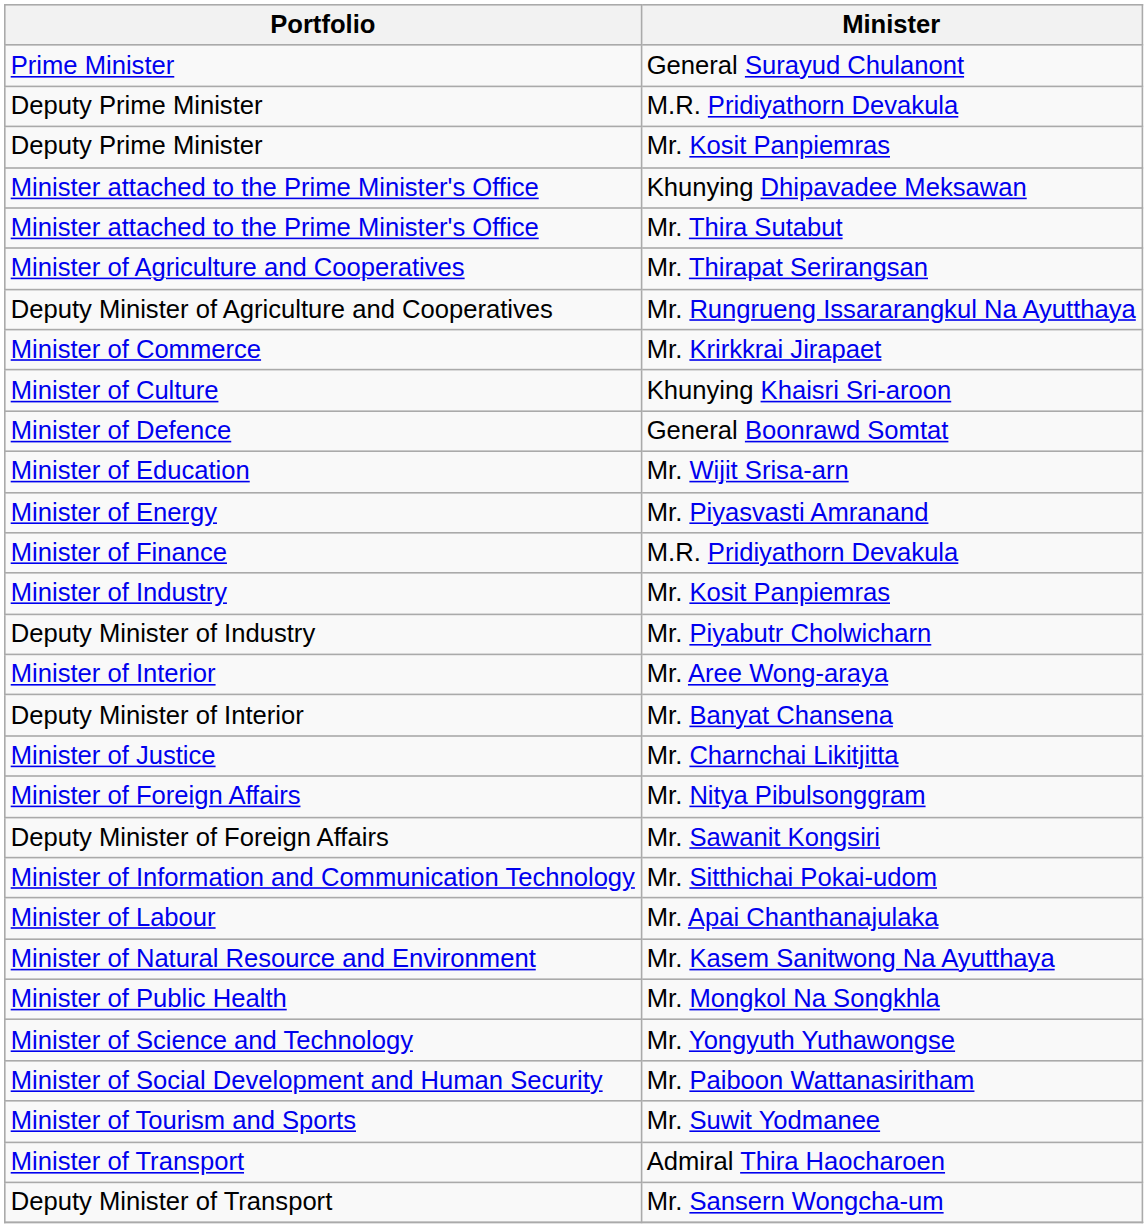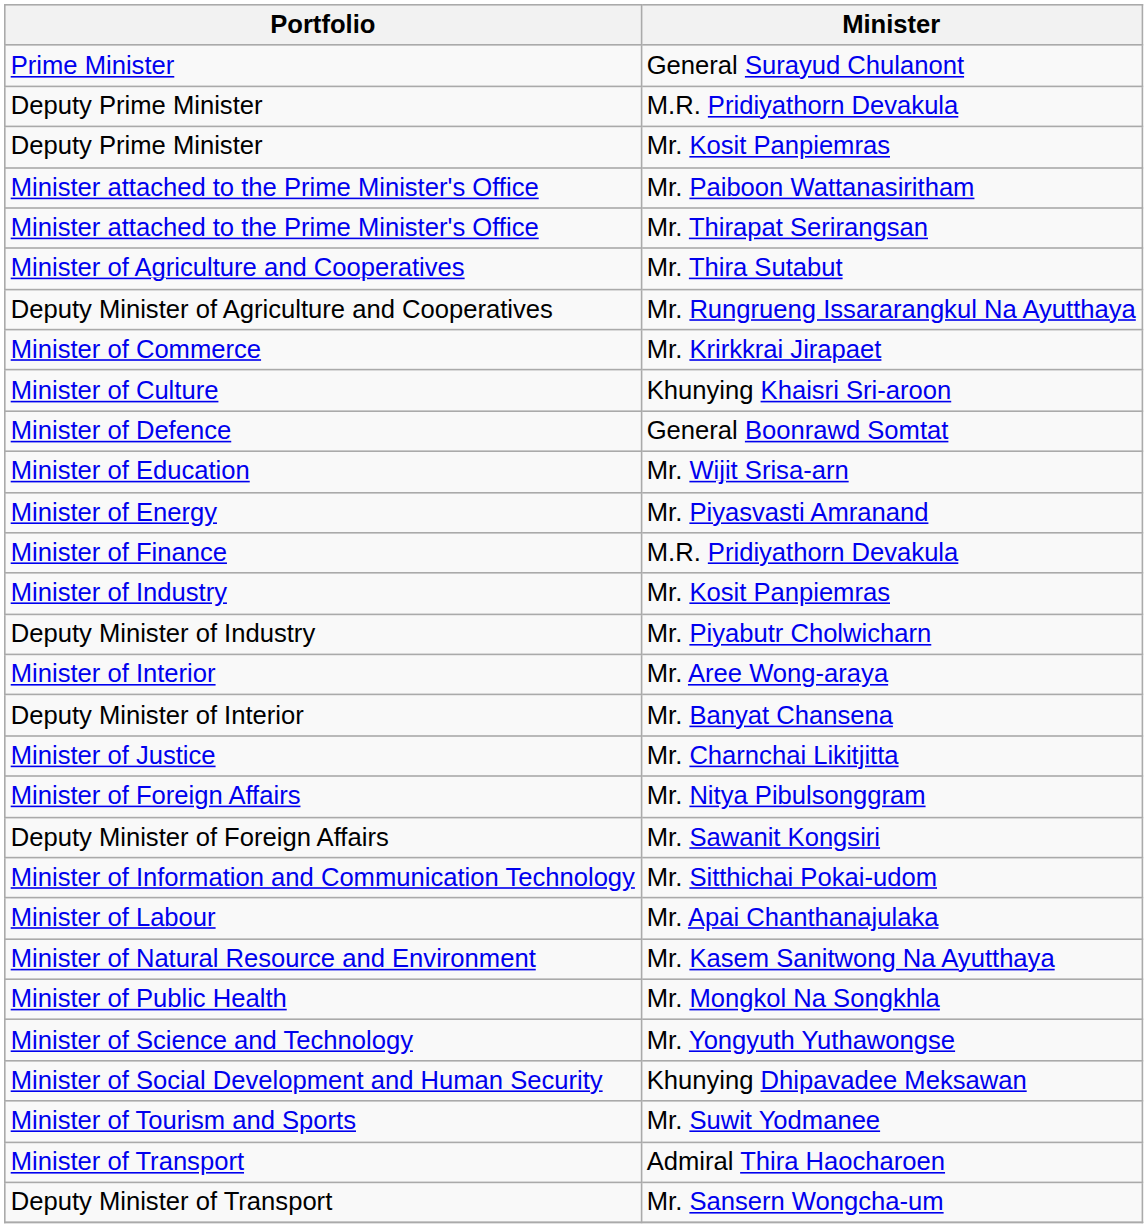(837, 187) Khunying Dhipavadee Meksawan -> (811, 187) Mr. Paiboon Wattanasiritham
(745, 227) Mr. Thira Sutabut -> (787, 227) Mr. Thirapat Serirangsan
(787, 268) Mr. Thirapat Serirangsan -> (745, 268) Mr. Thira Sutabut
(811, 1080) Mr. Paiboon Wattanasiritham -> (837, 1080) Khunying Dhipavadee Meksawan
